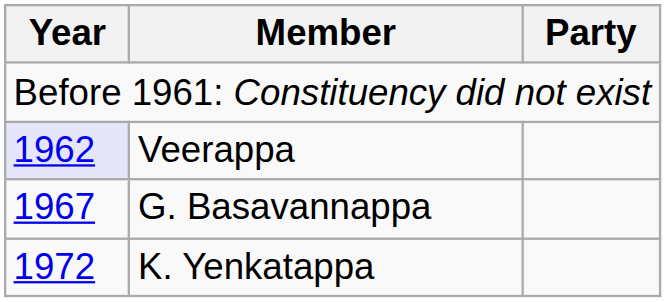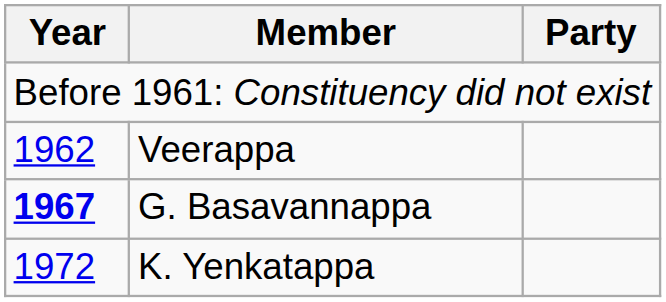(54, 149) lavender background -> (54, 149) no background
(54, 207) normal -> (54, 207) bold
